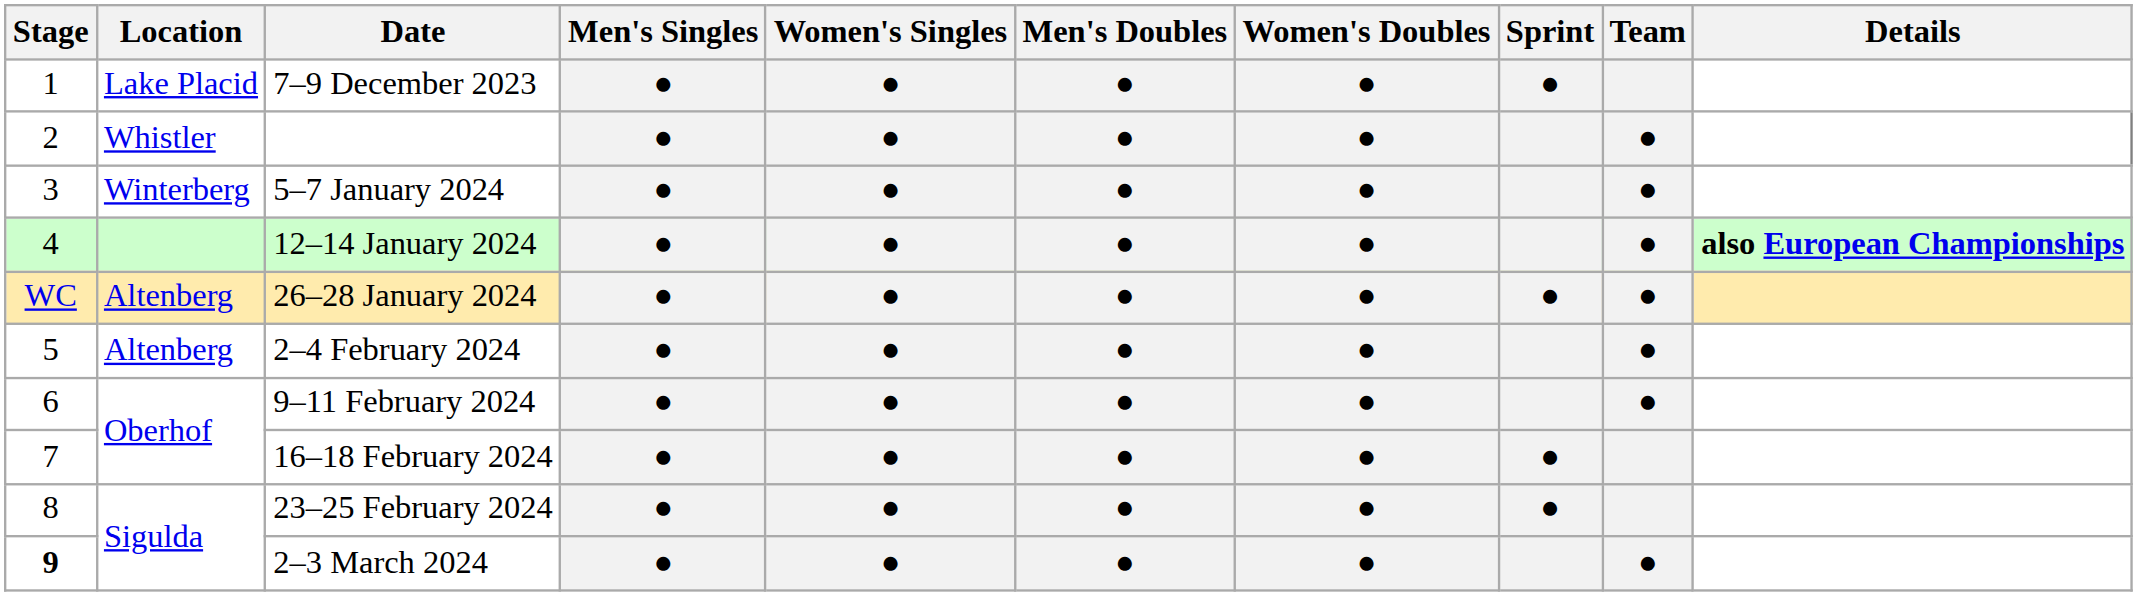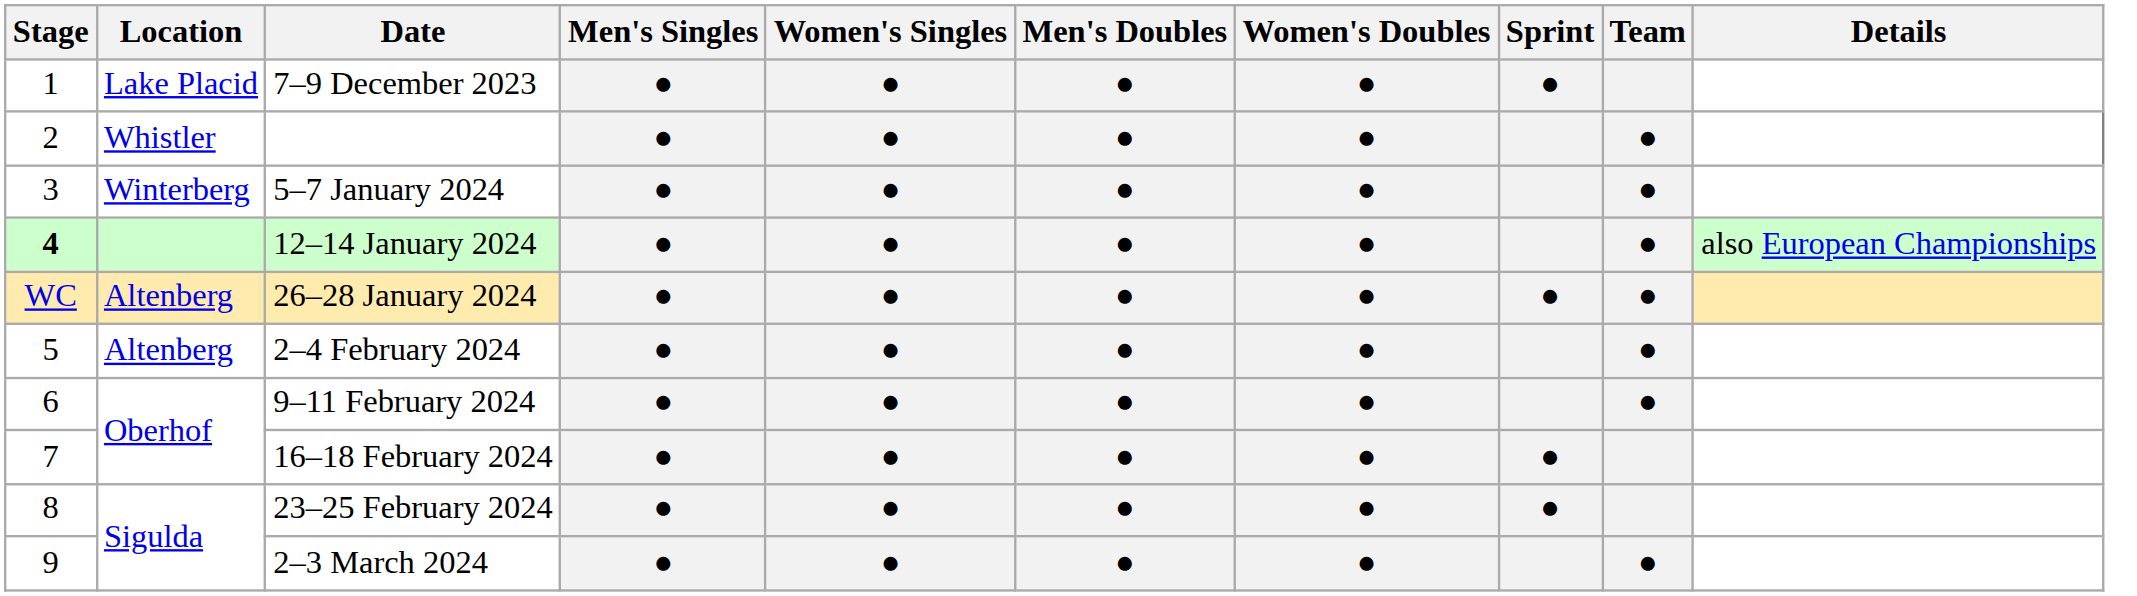(51, 243) normal -> (51, 243) bold
(1913, 243) bold -> (1899, 243) normal
(51, 561) bold -> (51, 561) normal
